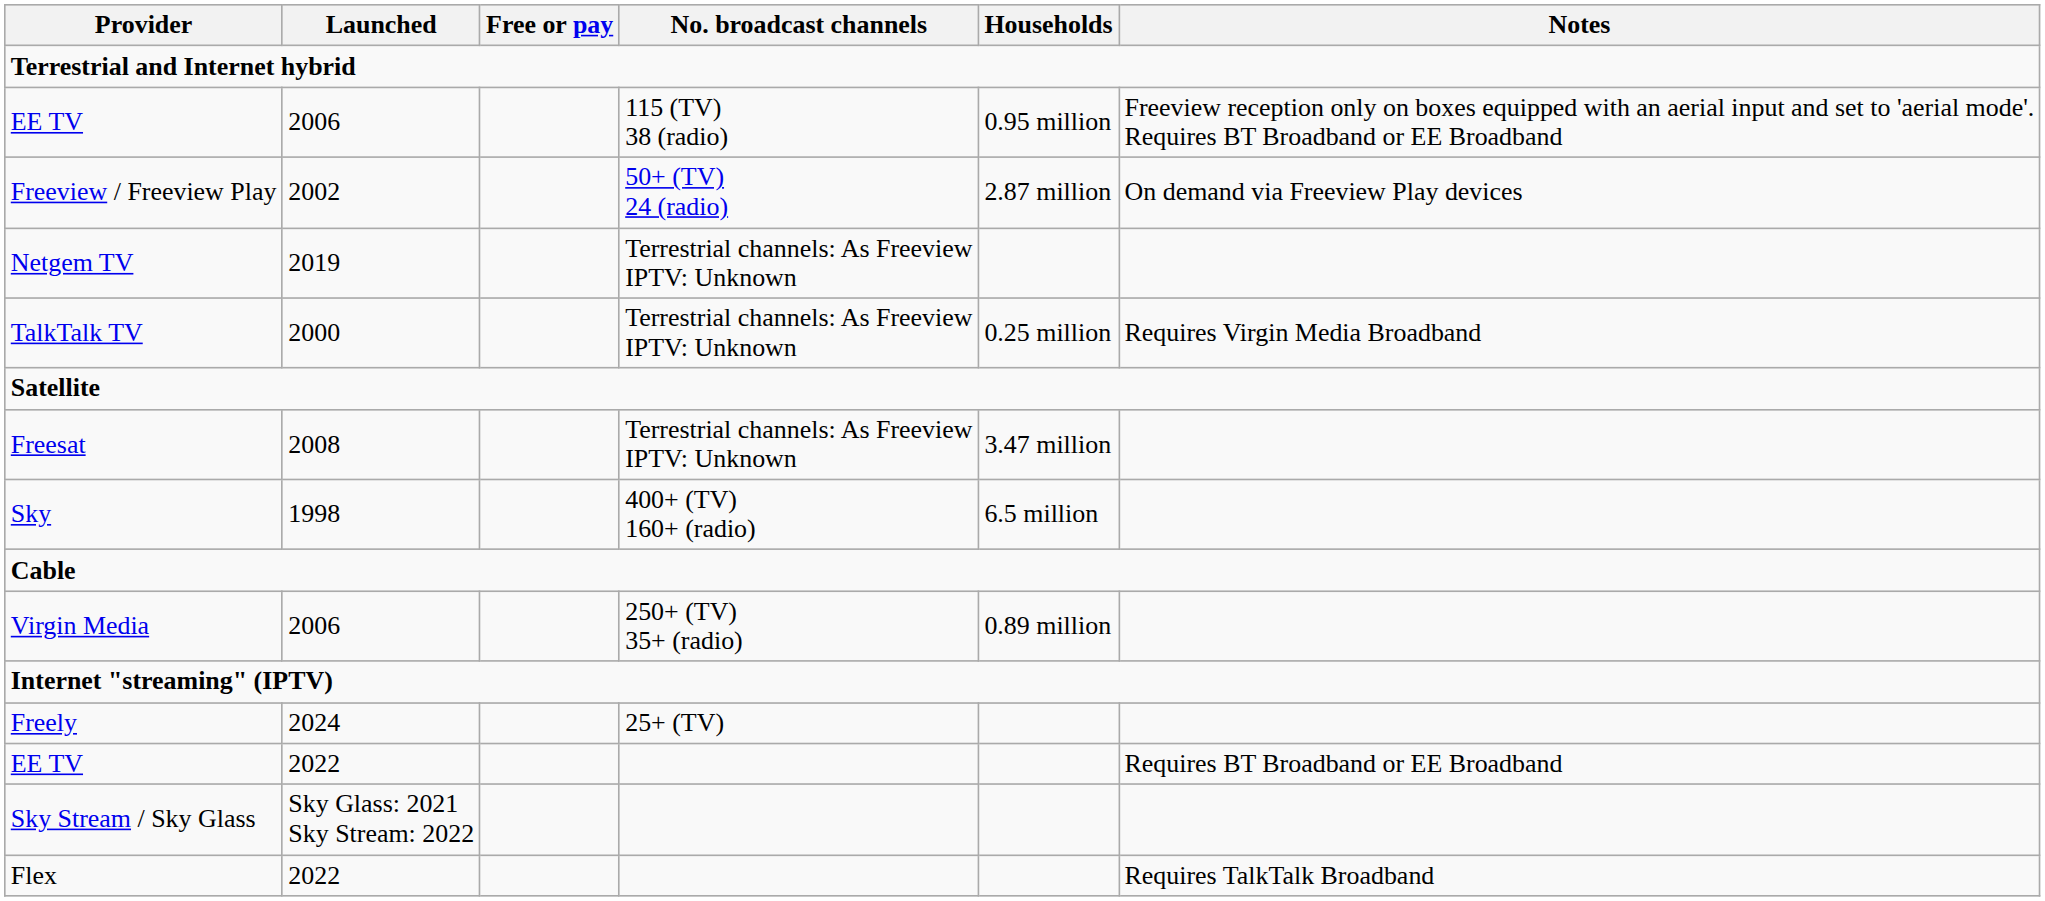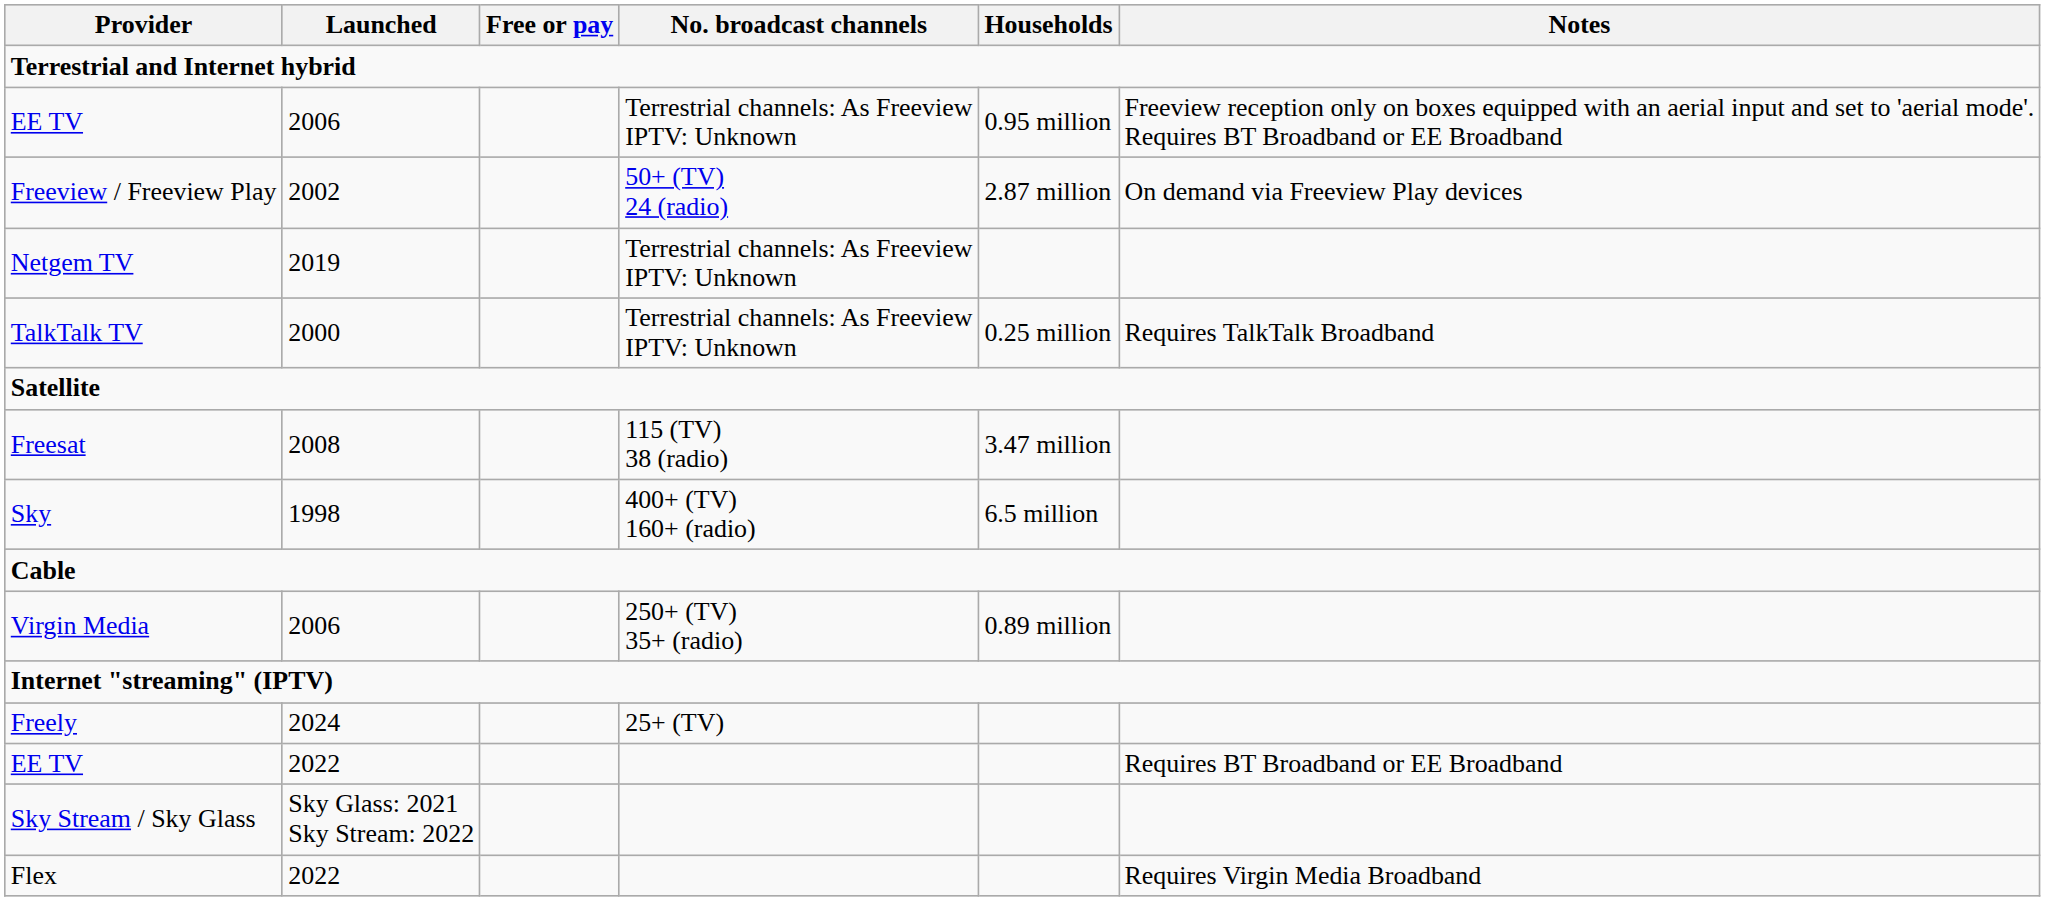(677, 121) 115 (TV) 38 (radio) -> (799, 121) Terrestrial channels: As Freeview IPTV: Unknown
(1303, 332) Requires Virgin Media Broadband -> (1279, 332) Requires TalkTalk Broadband
(799, 444) Terrestrial channels: As Freeview IPTV: Unknown -> (677, 444) 115 (TV) 38 (radio)
(1279, 874) Requires TalkTalk Broadband -> (1303, 874) Requires Virgin Media Broadband
